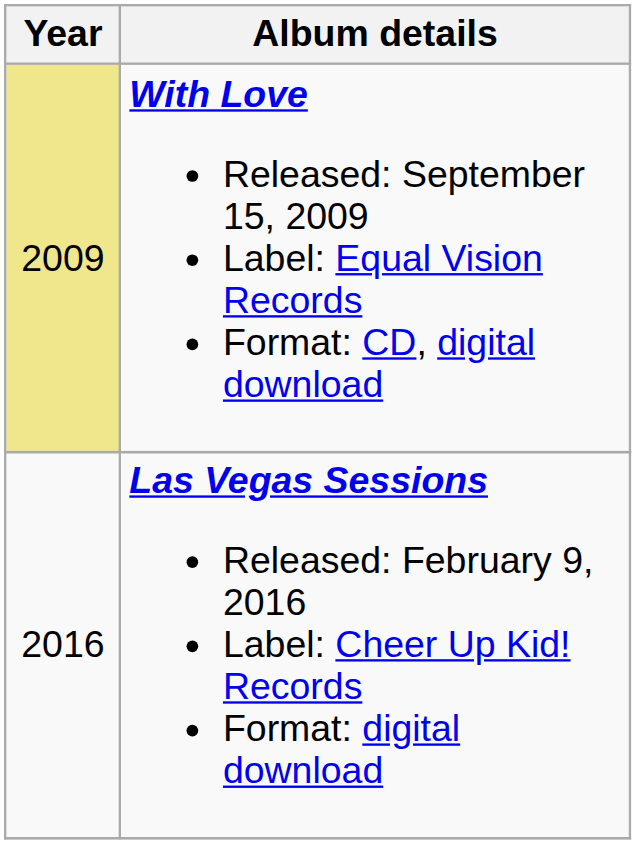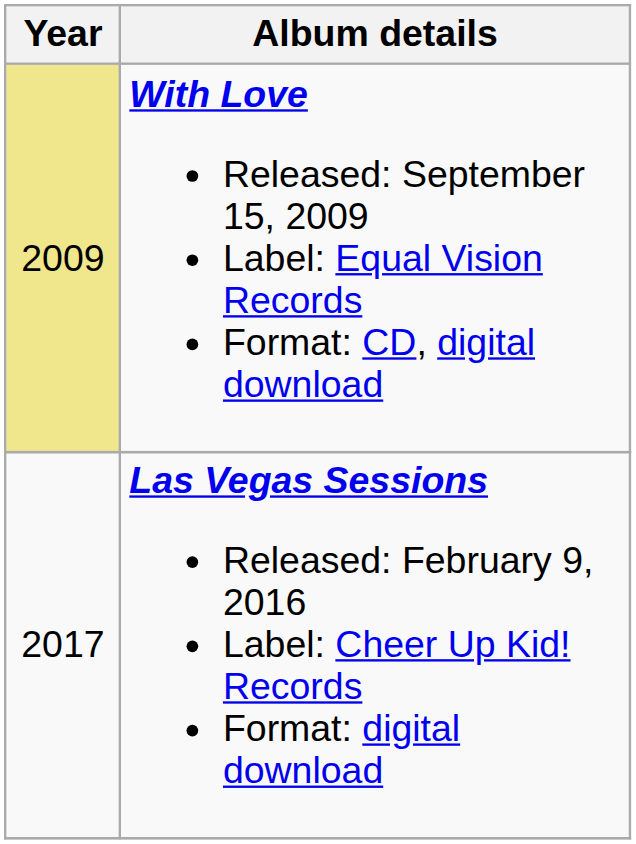(63, 644) 2016 -> (63, 644) 2017
